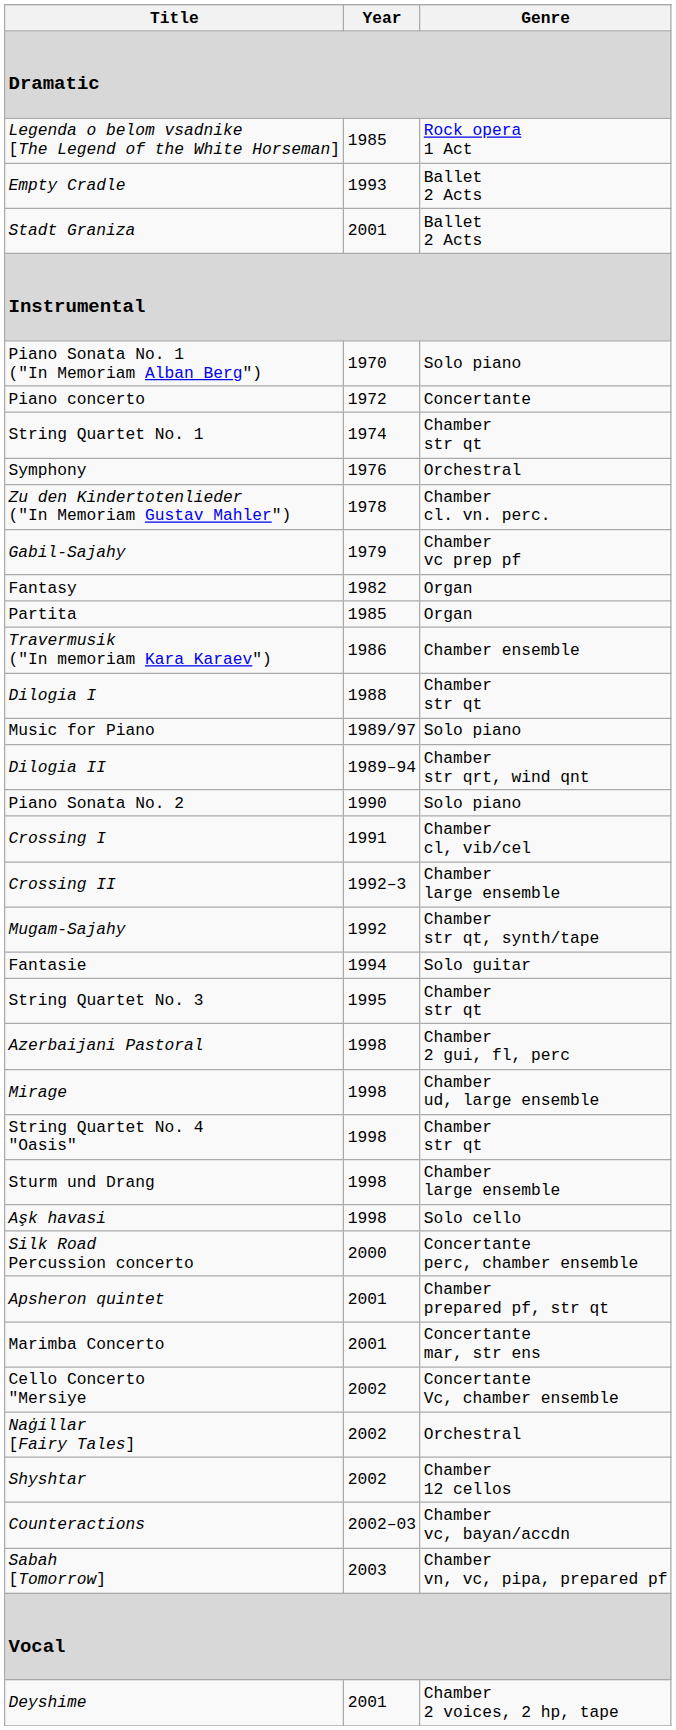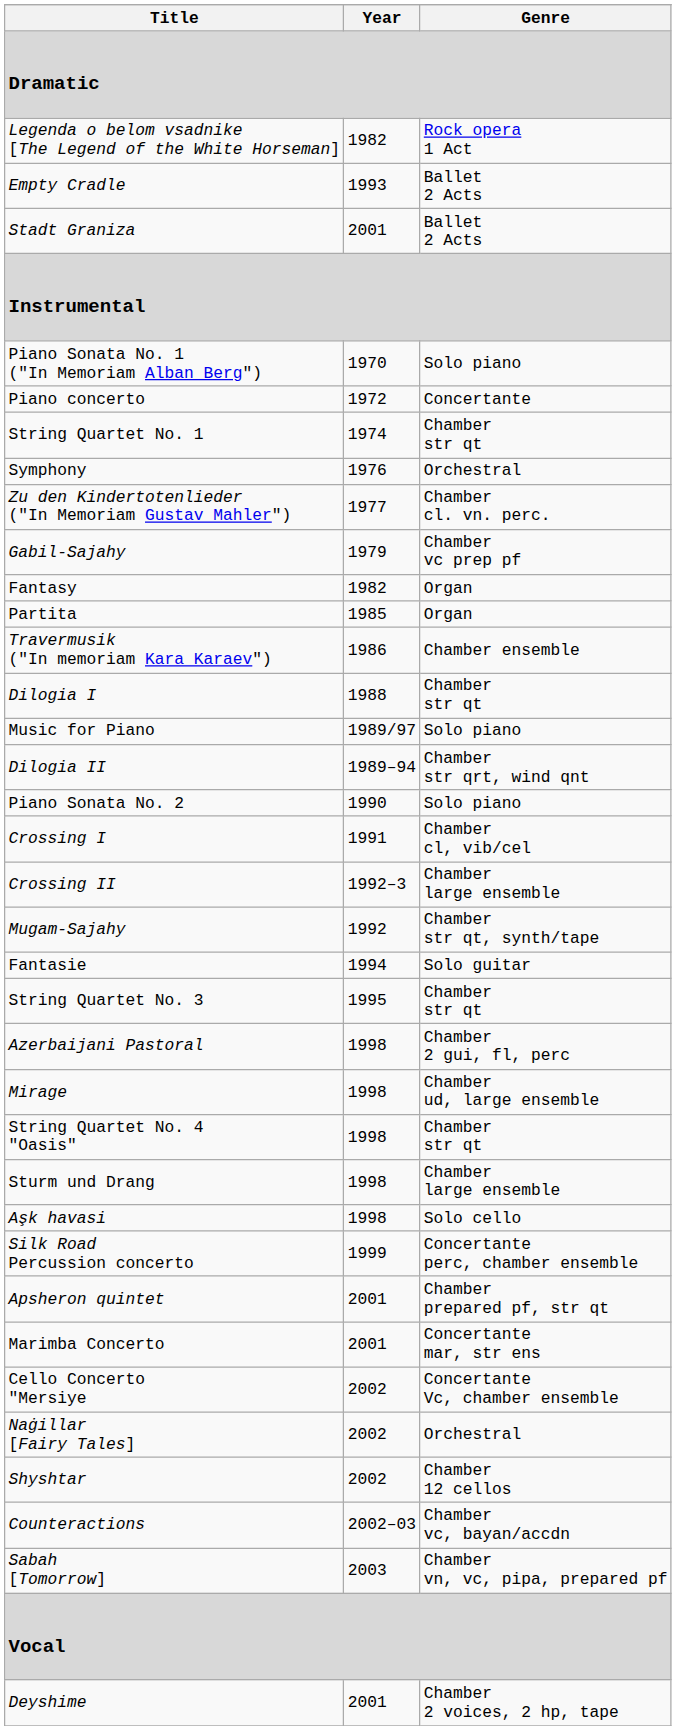(367, 141) 1985 -> (367, 141) 1982
(367, 507) 1978 -> (367, 507) 1977
(367, 1254) 2000 -> (367, 1254) 1999
